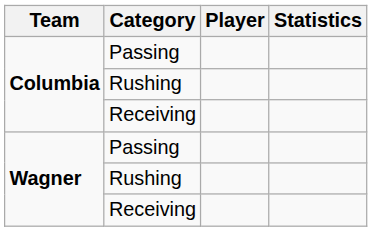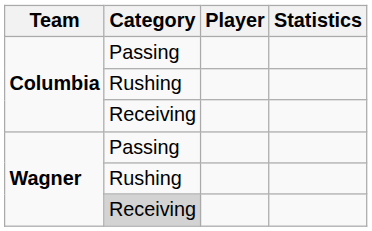(152, 209) no background -> (152, 209) lightgrey background
